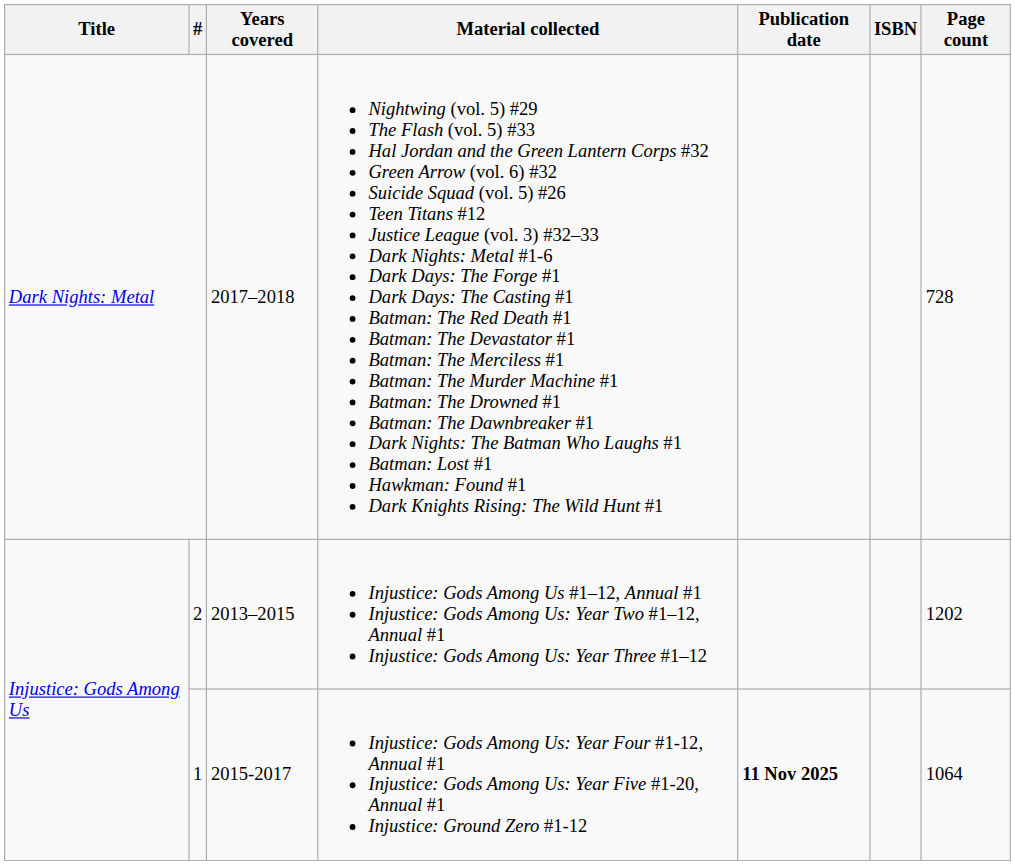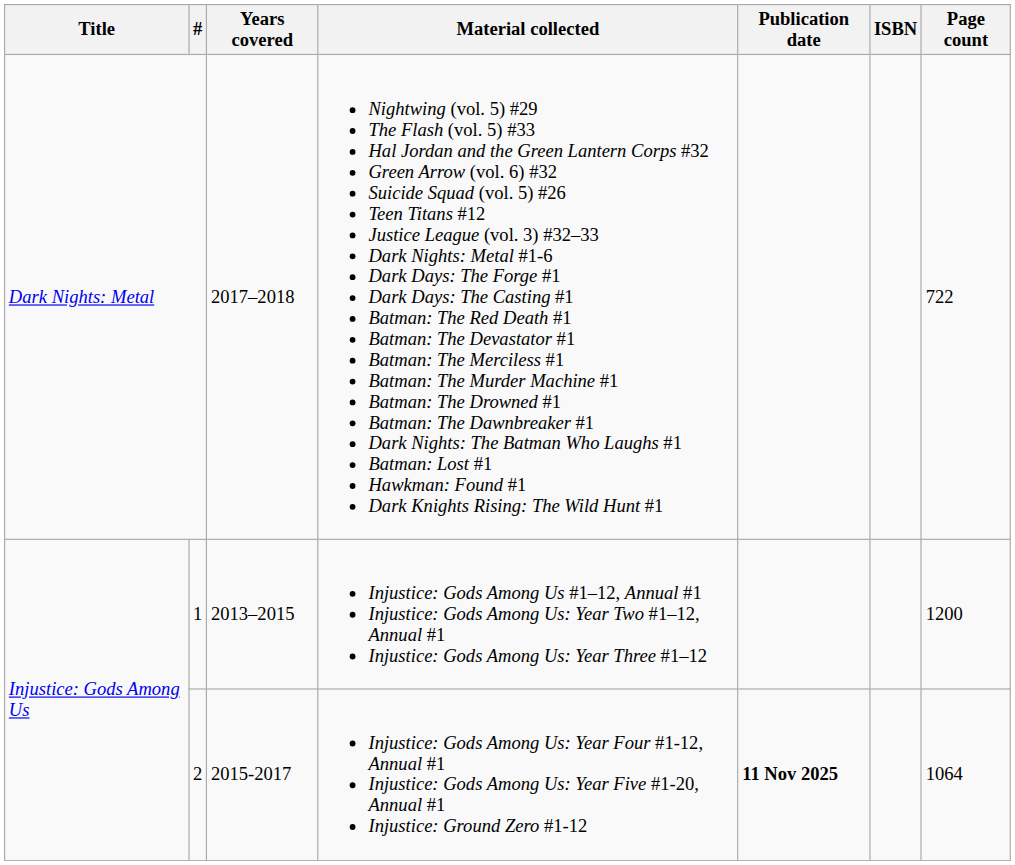(940, 296) 728 -> (940, 296) 722
(198, 614) 2 -> (198, 614) 1
(944, 614) 1202 -> (944, 614) 1200
(198, 774) 1 -> (198, 774) 2
